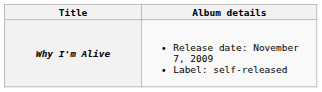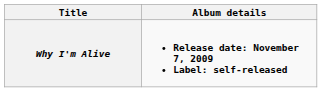(229, 59) normal -> (229, 59) bold
